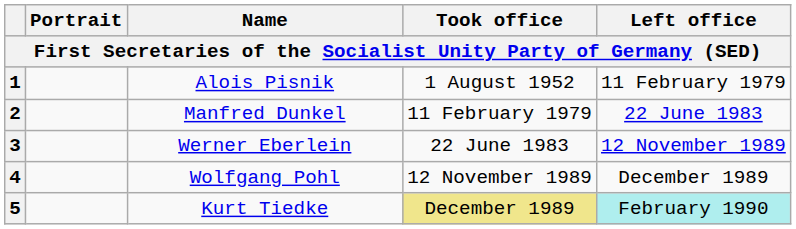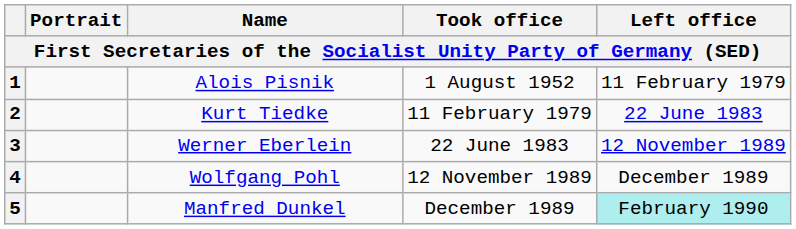(265, 114) Manfred Dunkel -> (265, 114) Kurt Tiedke
(265, 209) Kurt Tiedke -> (265, 209) Manfred Dunkel
(500, 209) khaki background -> (500, 209) no background
